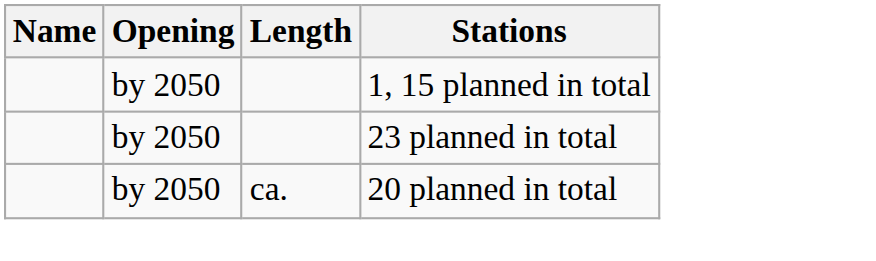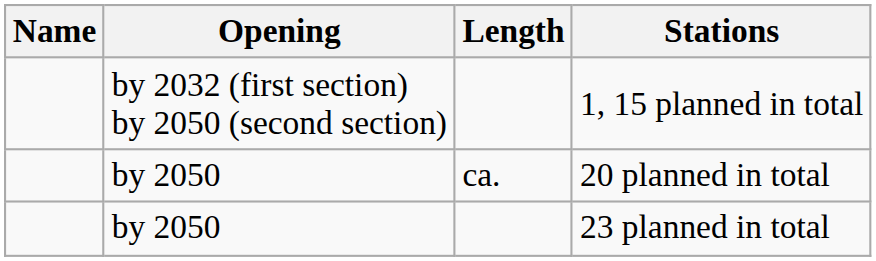(166, 84) by 2050 -> (279, 102) by 2032 (first section) by 2050 (second section)
rows swapped: (492, 137) <-> (492, 190)
